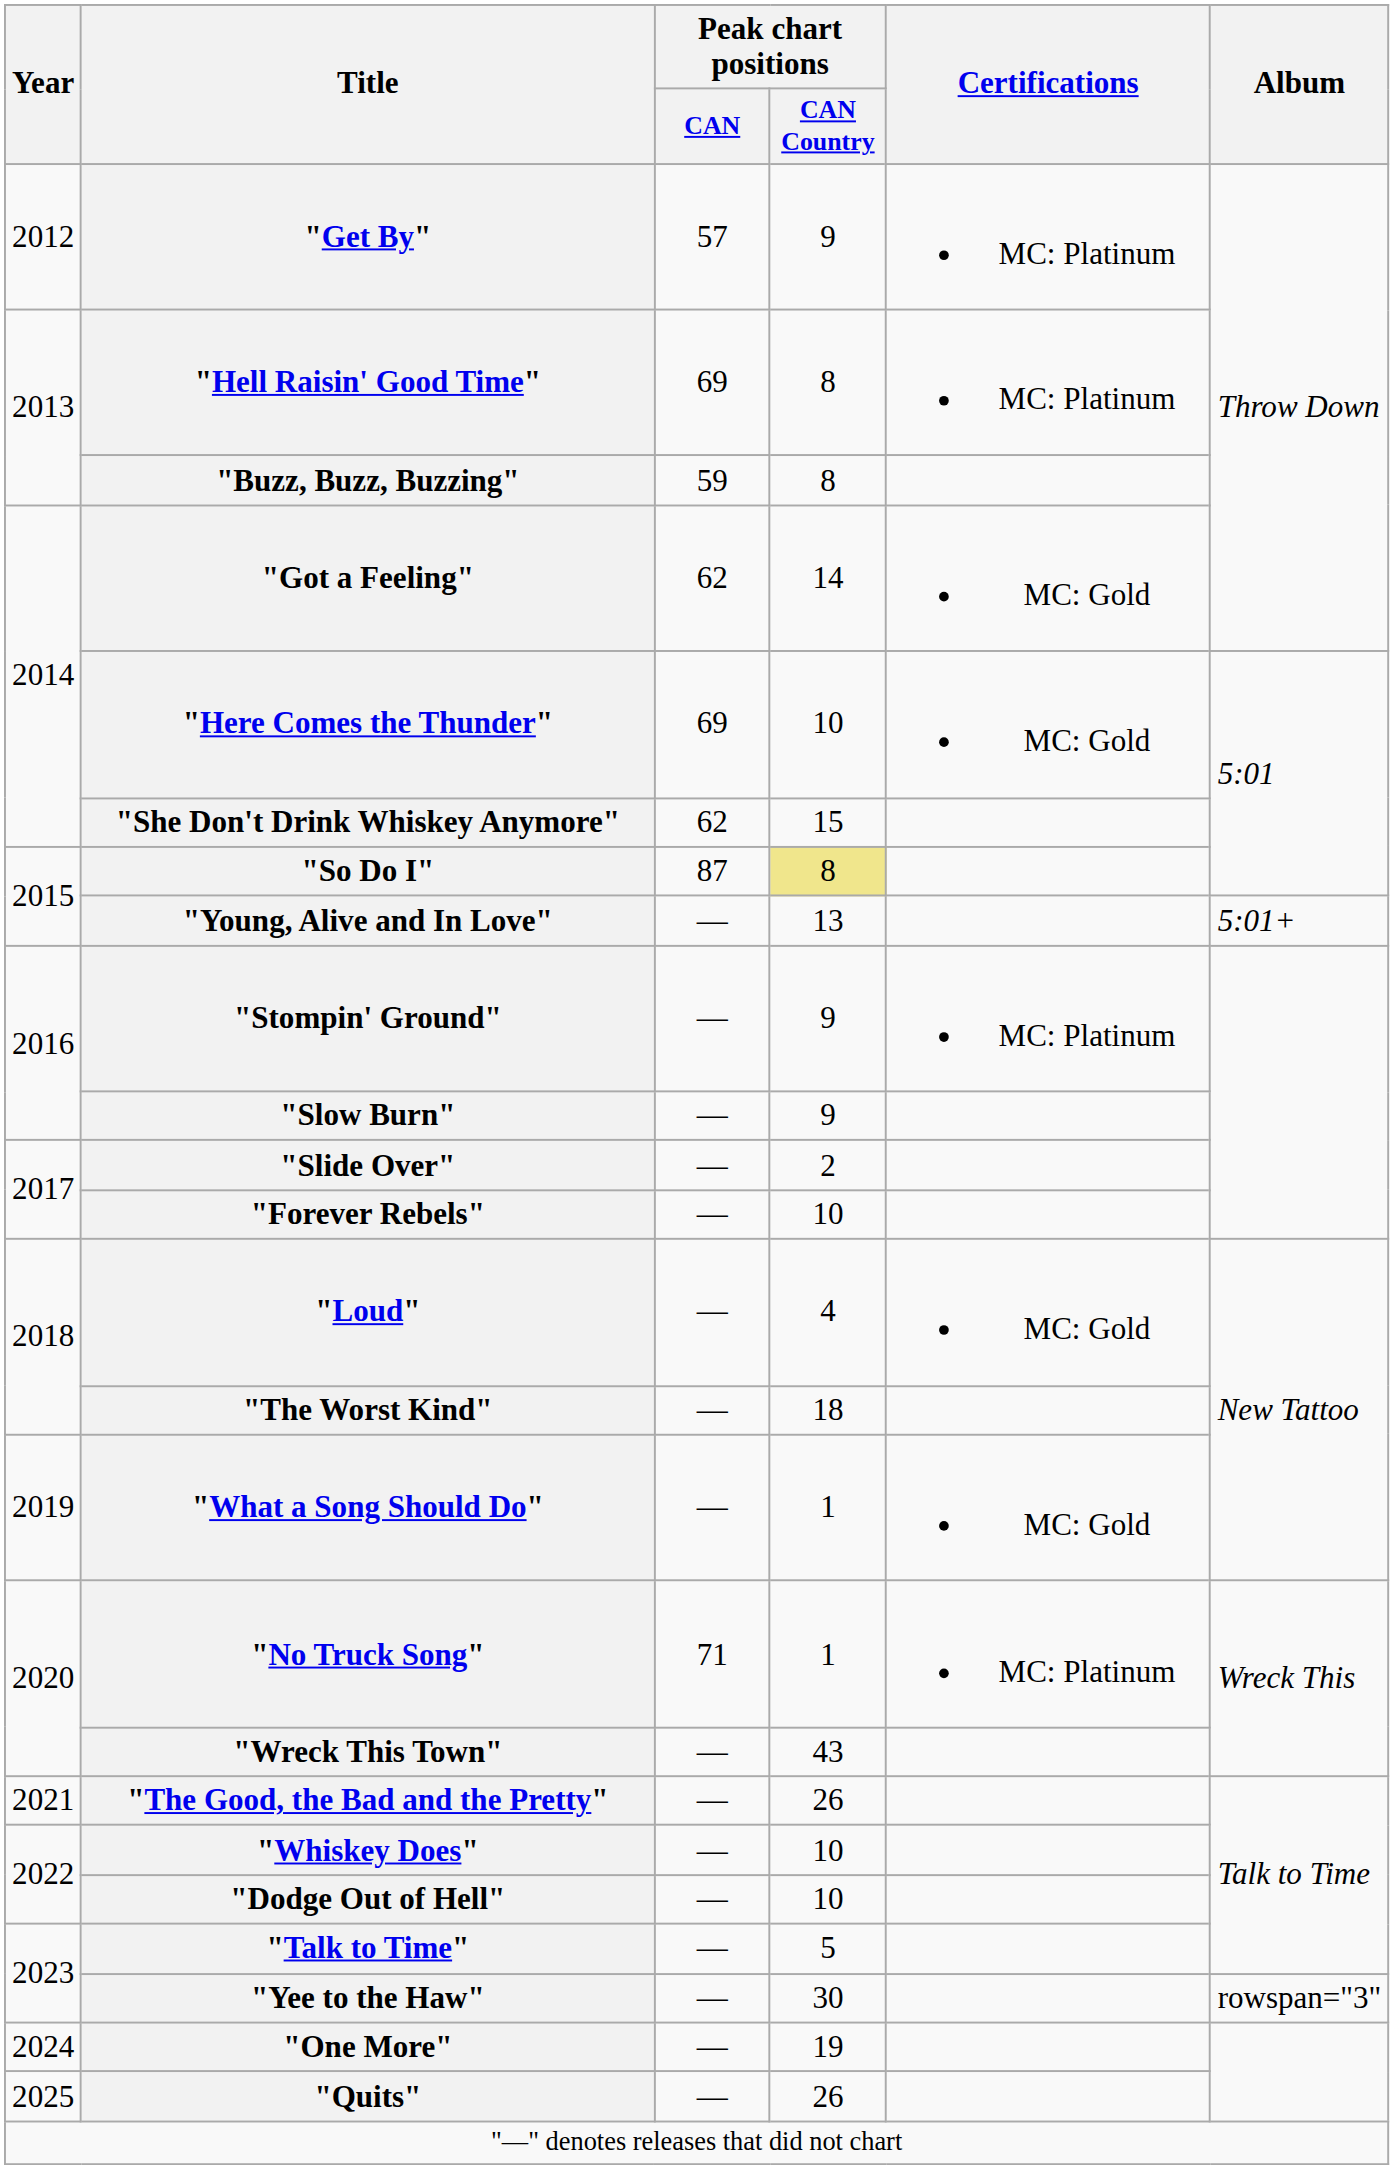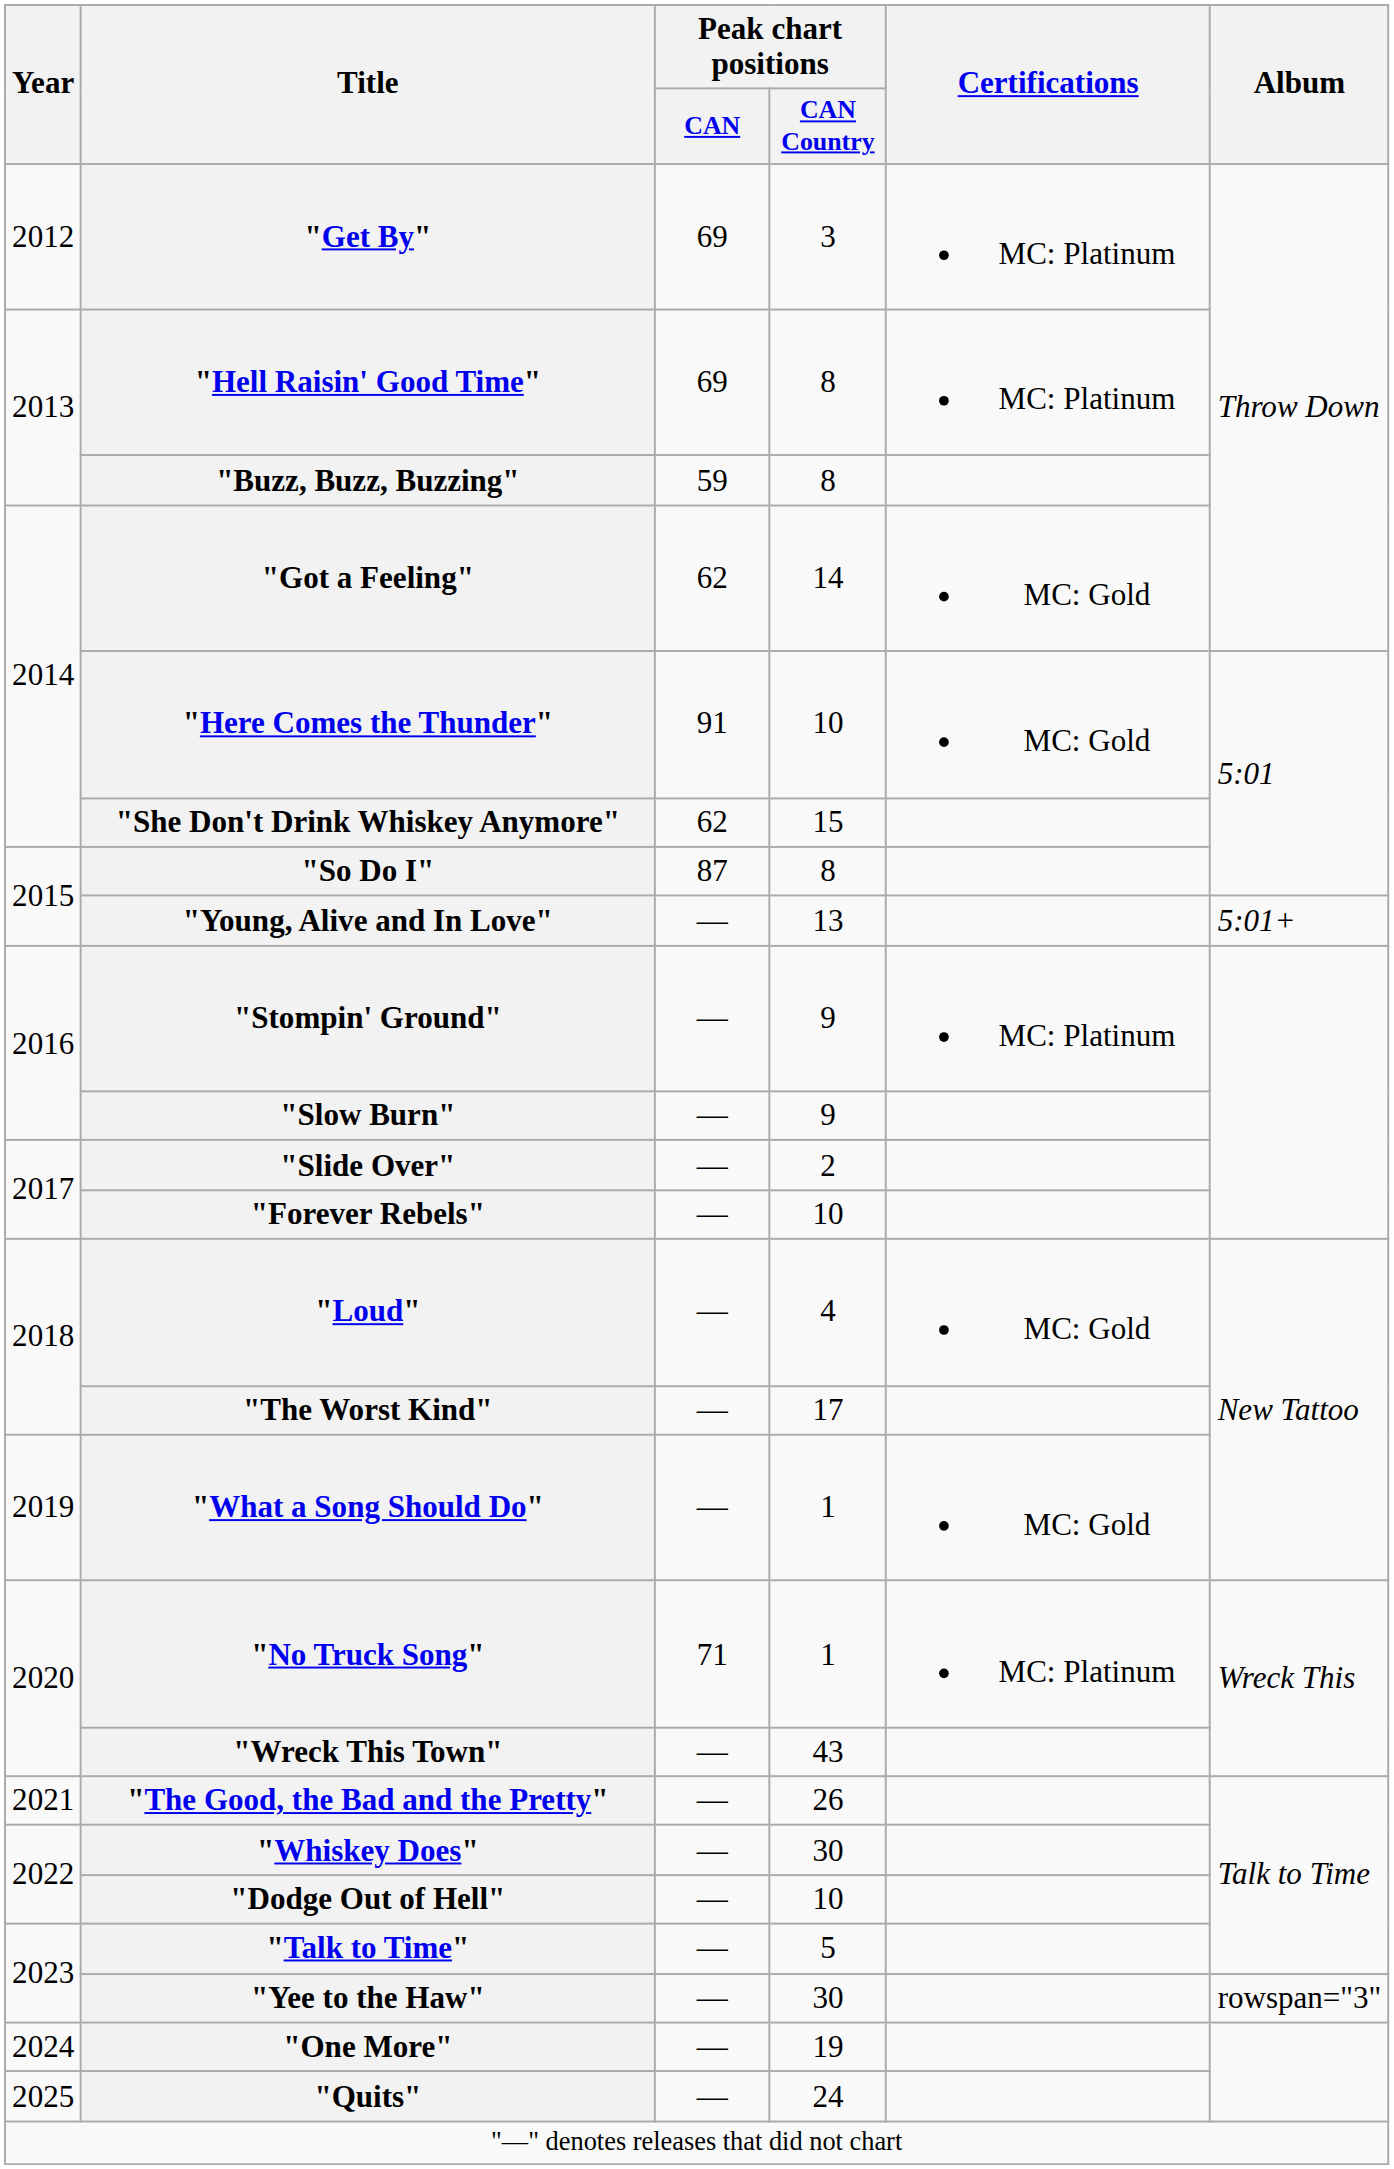(712, 236) 57 -> (712, 236) 69
(828, 236) 9 -> (828, 236) 3
(712, 723) 69 -> (712, 723) 91
(828, 870) khaki background -> (828, 870) no background
(828, 1409) 18 -> (828, 1409) 17
(828, 1849) 10 -> (828, 1849) 30
(828, 2095) 26 -> (828, 2095) 24
